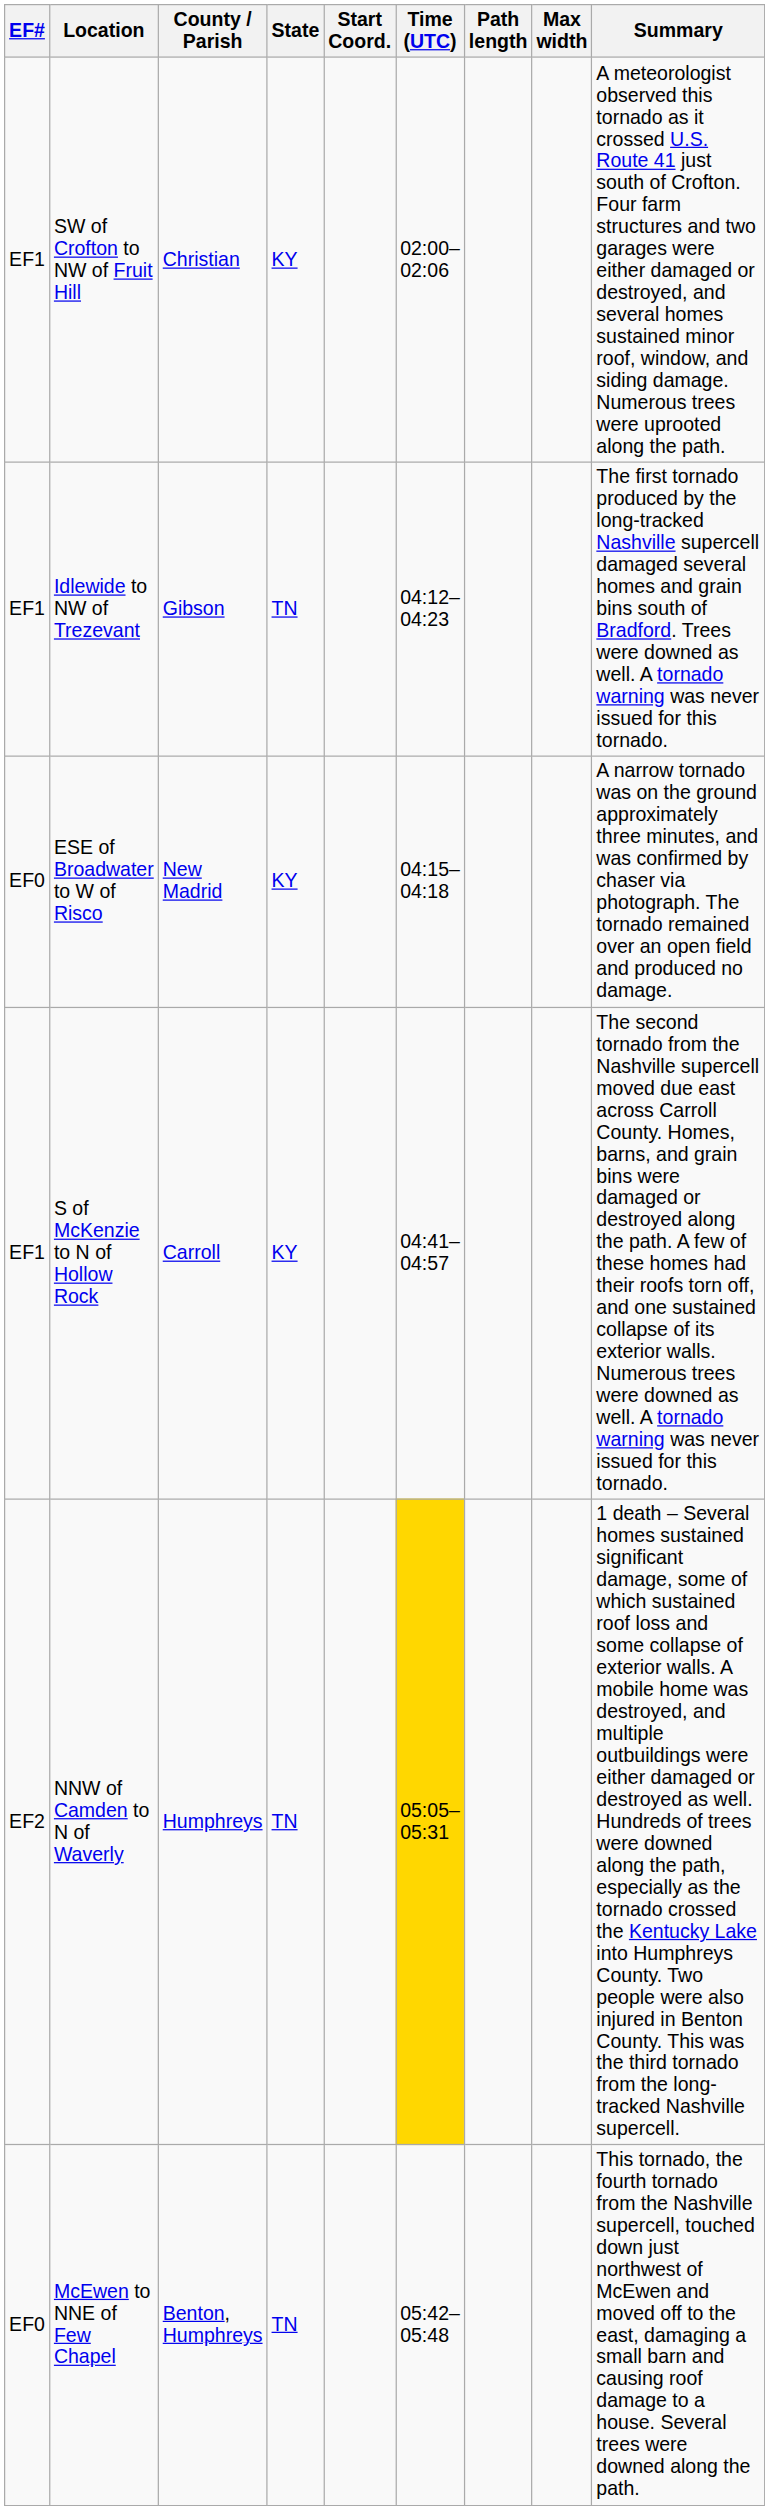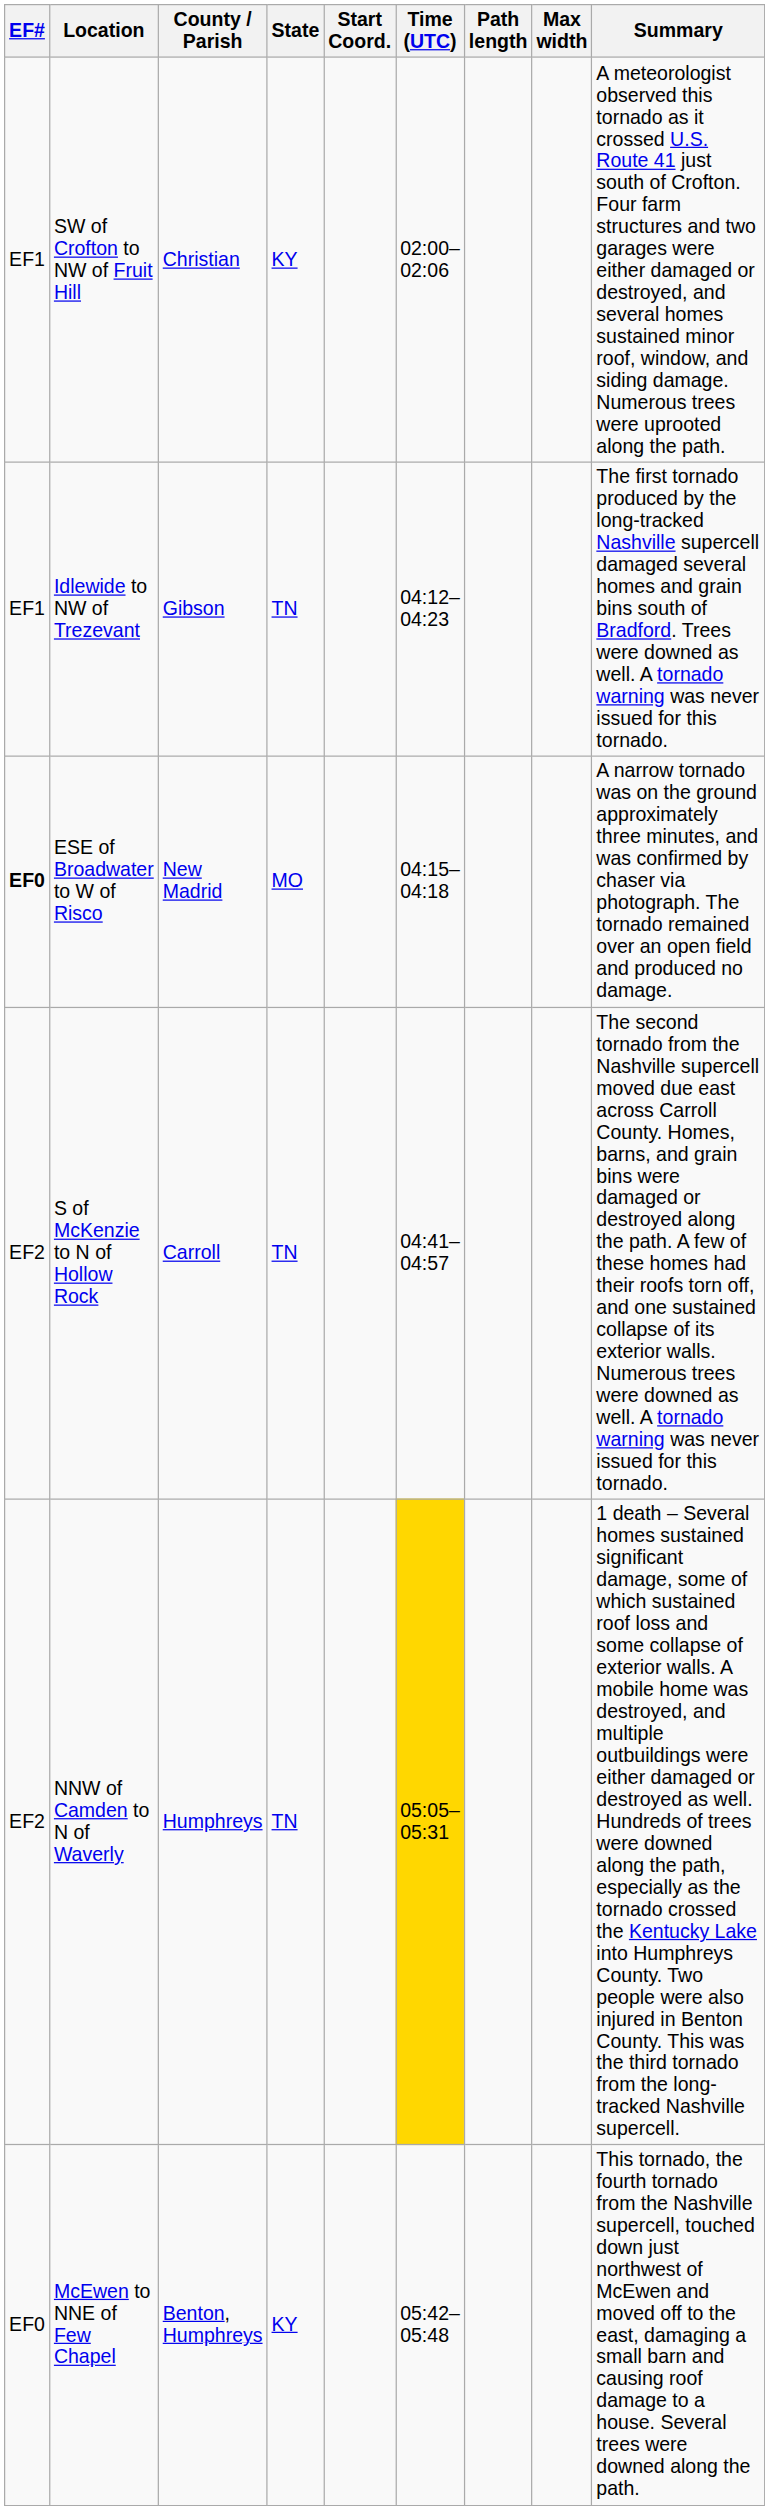(27, 881) normal -> (27, 881) bold
(285, 881) KY -> (287, 881) MO
(27, 1252) EF1 -> (27, 1252) EF2
(285, 1252) KY -> (285, 1252) TN
(285, 2324) TN -> (285, 2324) KY
